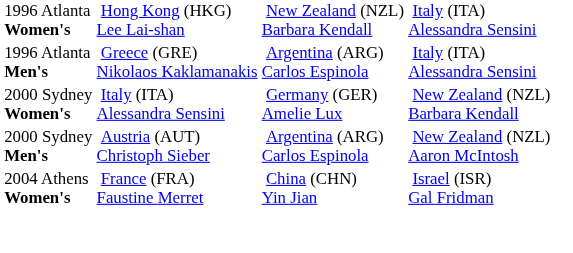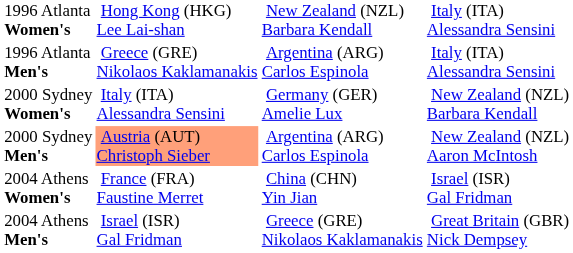(153, 146) no background -> (153, 146) lightsalmon background
+ row: (46, 230)
